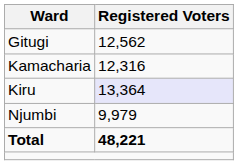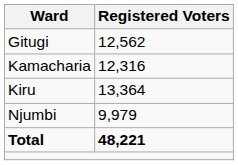(122, 90) lavender background -> (122, 90) no background
